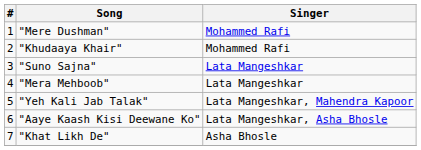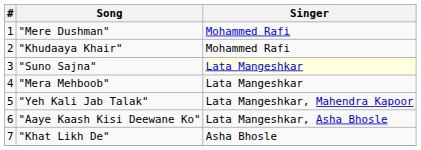(254, 66) no background -> (254, 66) lightyellow background
